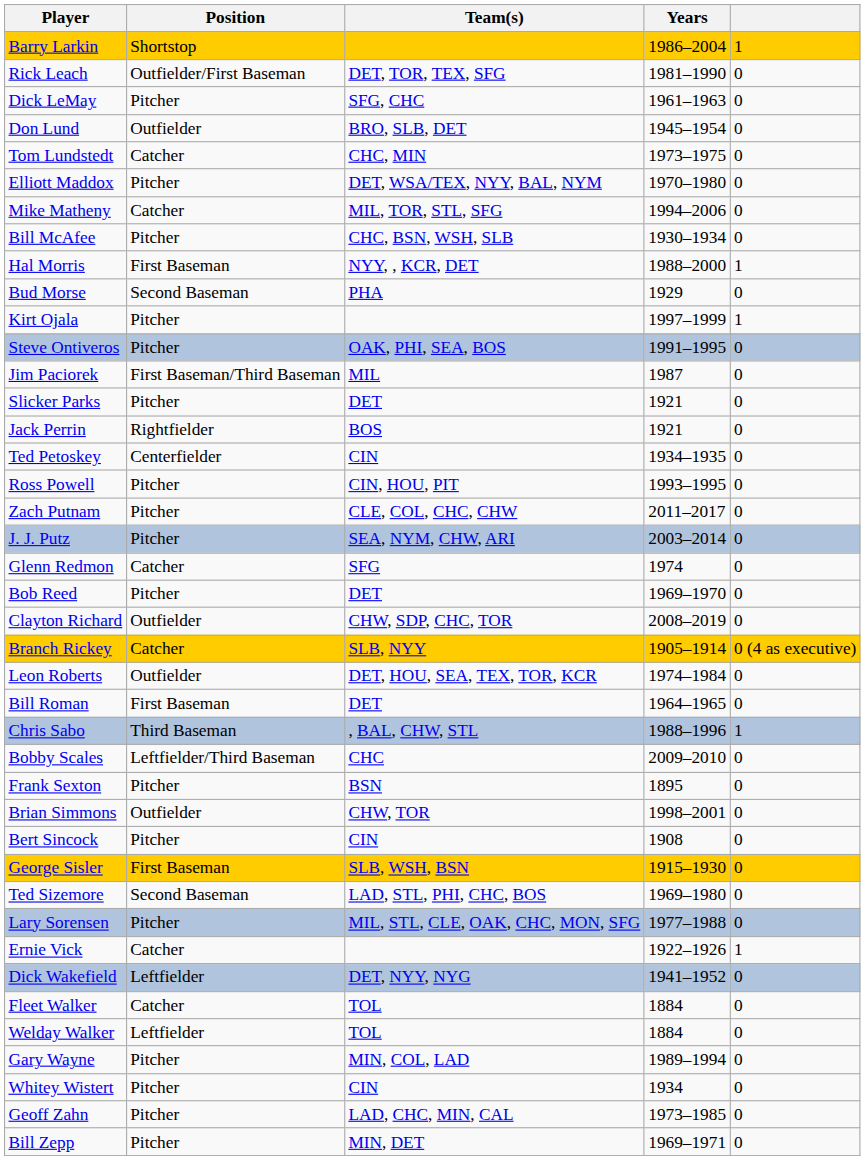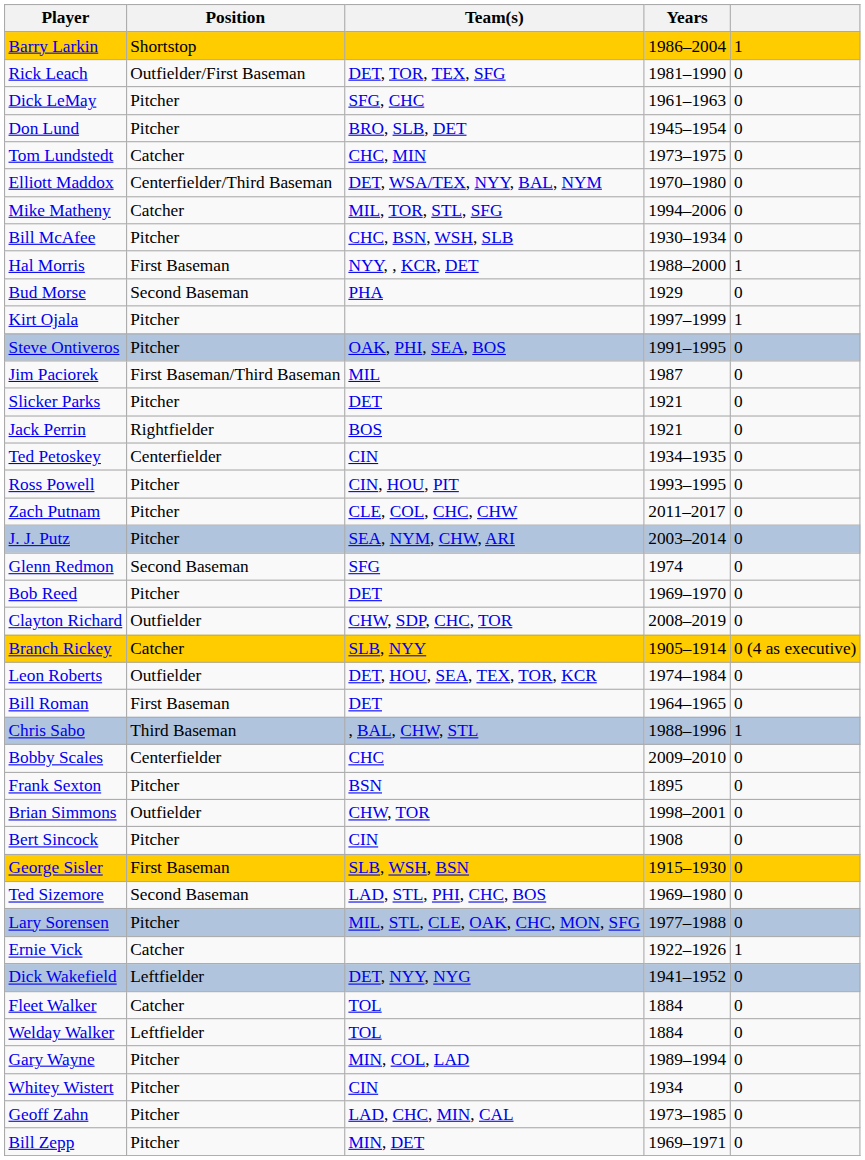(166, 127) Outfielder -> (155, 127) Pitcher
(155, 182) Pitcher -> (231, 182) Centerfielder/Third Baseman
(157, 566) Catcher -> (189, 566) Second Baseman
(223, 758) Leftfielder/Third Baseman -> (176, 758) Centerfielder
